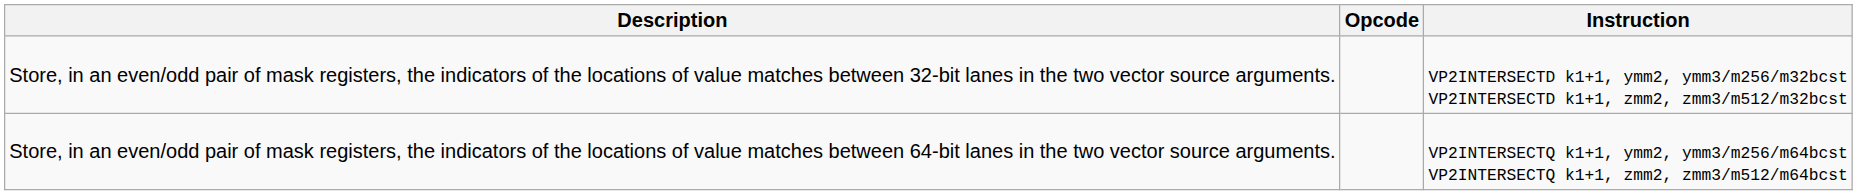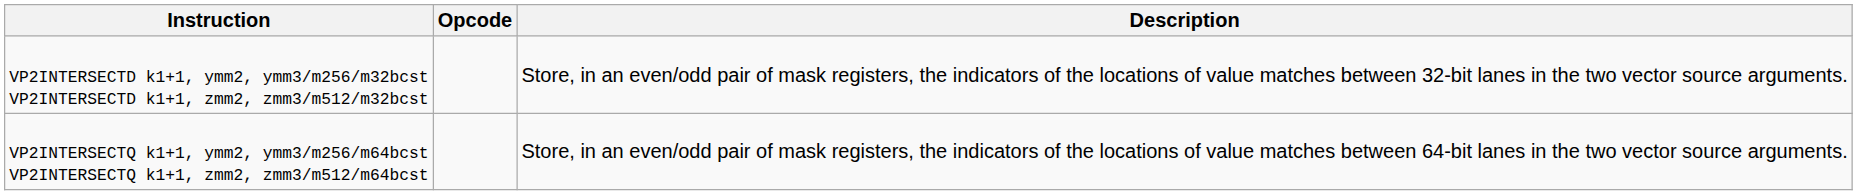columns swapped: (1638, 20) <-> (672, 20)
